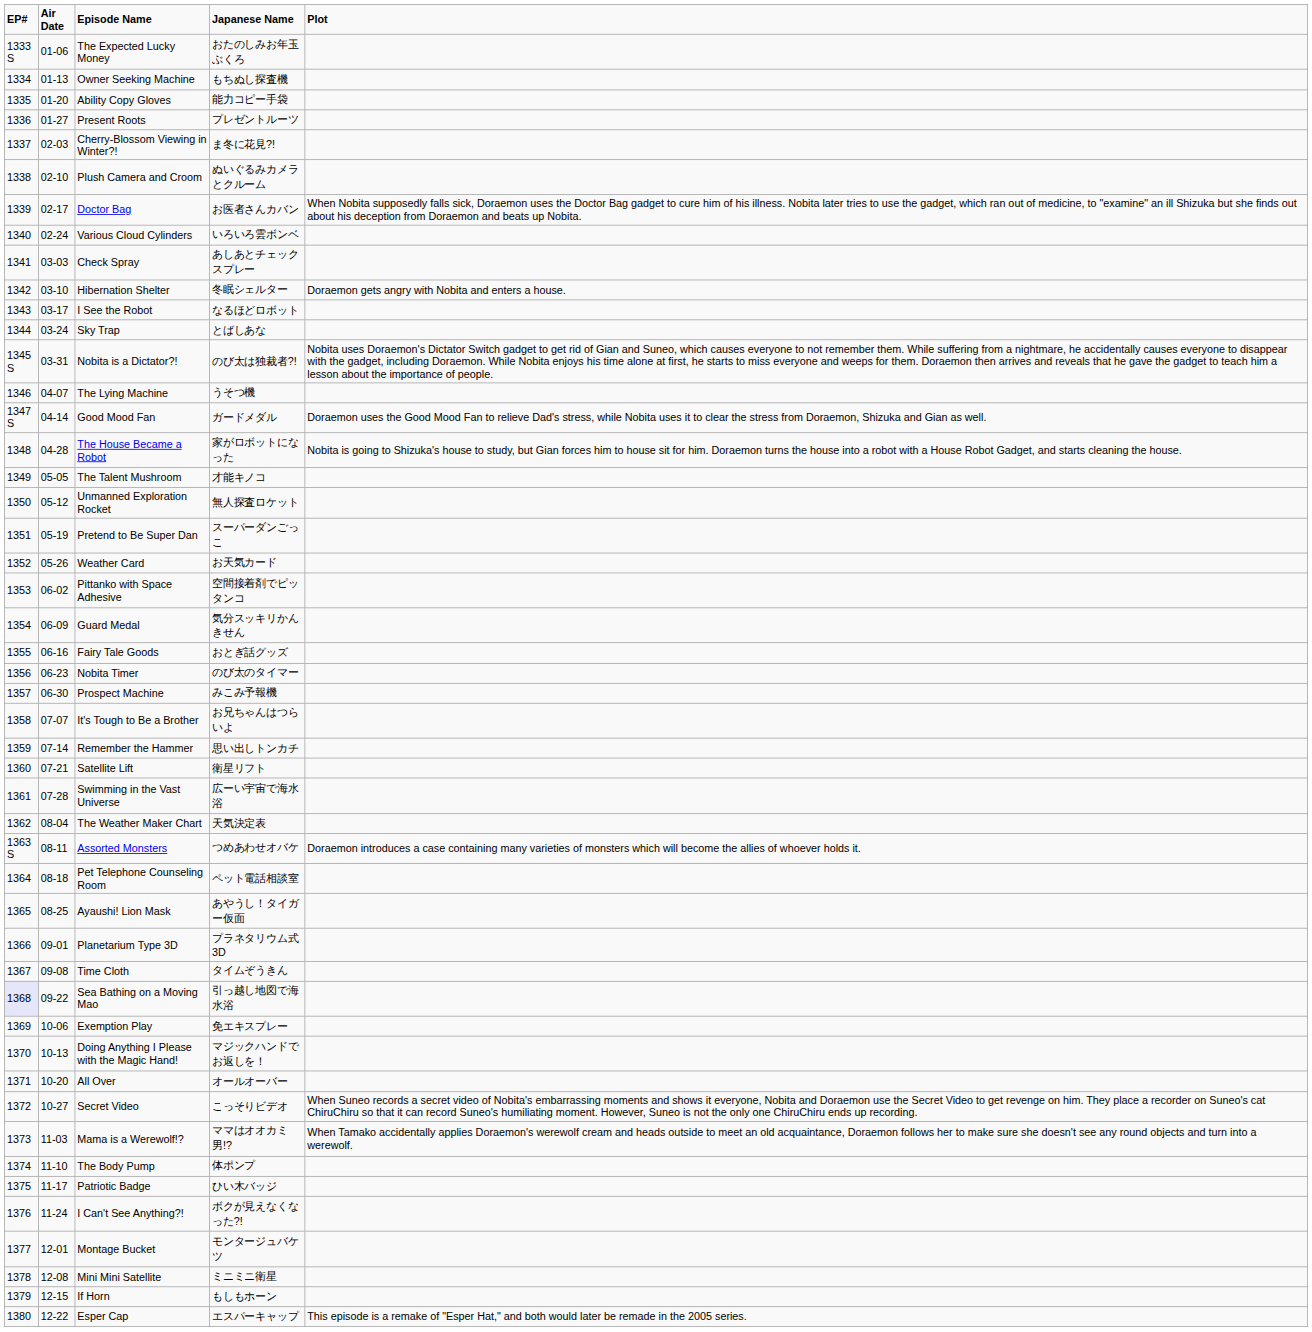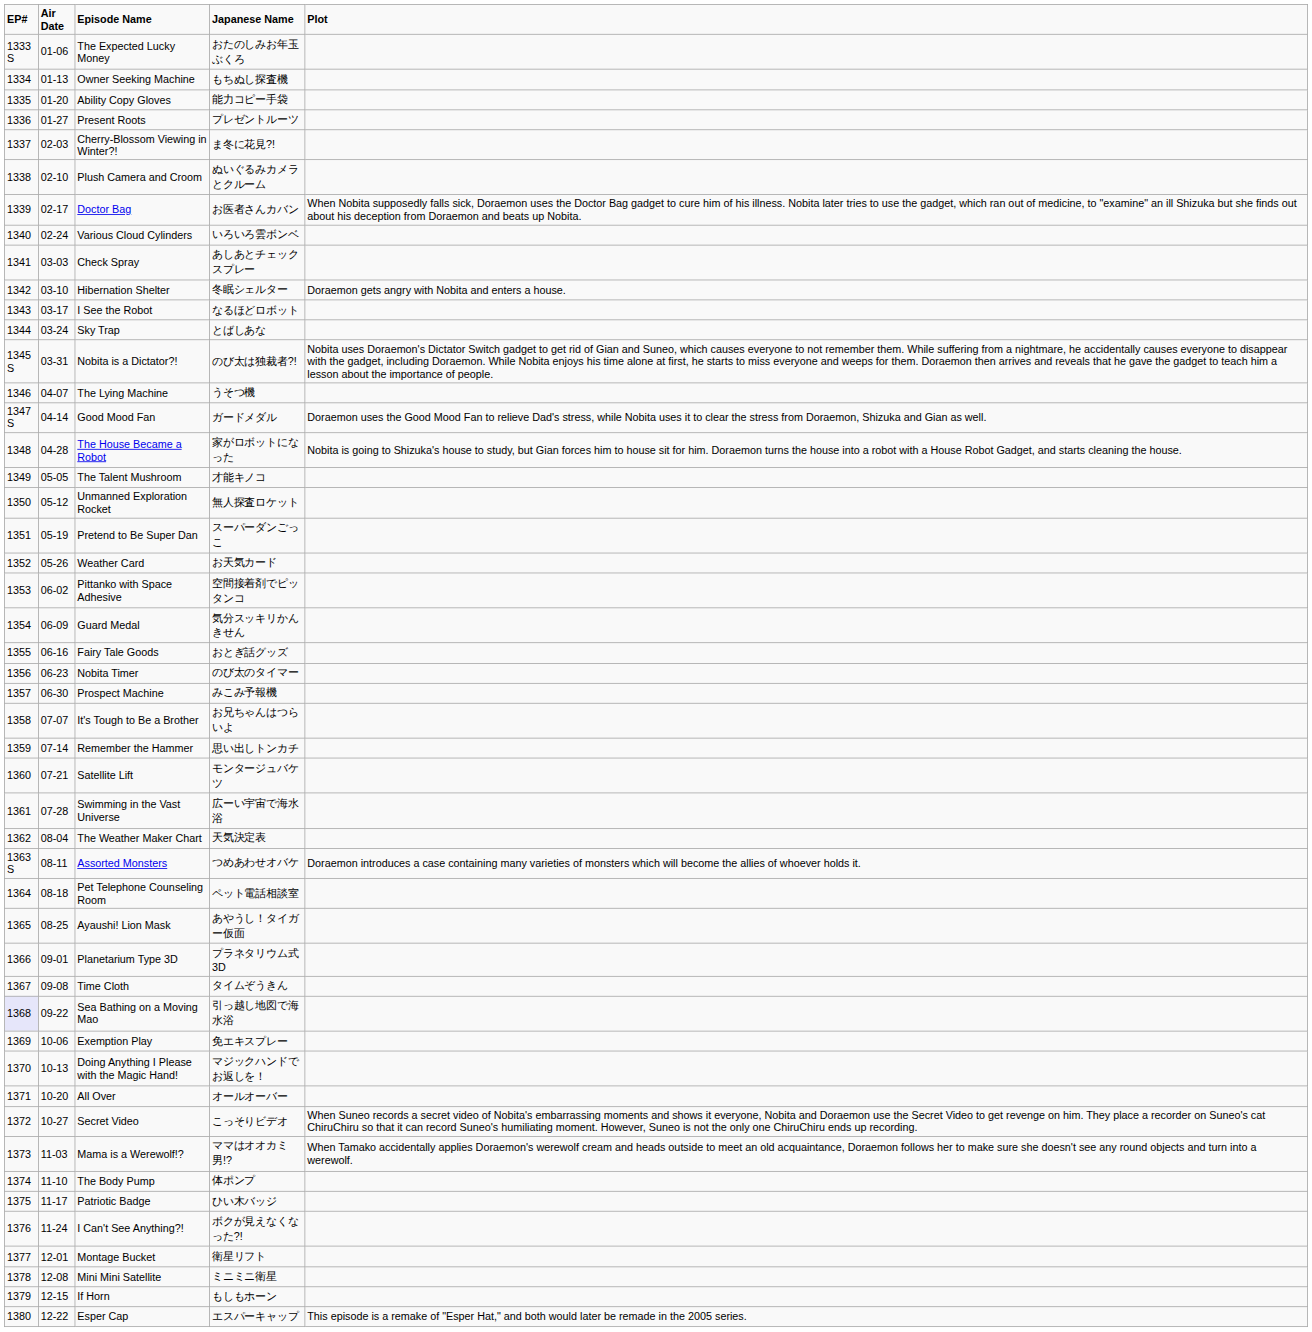(239, 768) 衛星リフト -> (255, 775) モンタージュバケツ
(255, 1249) モンタージュバケツ -> (239, 1256) 衛星リフト
